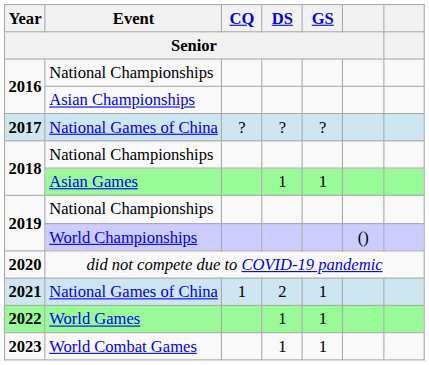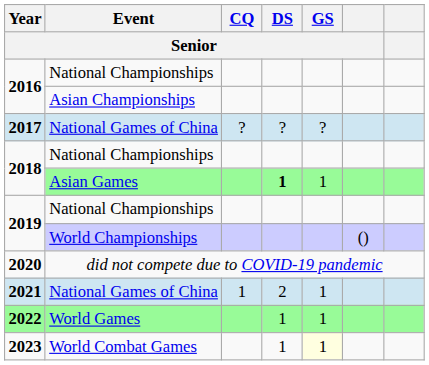(282, 182) normal -> (282, 182) bold
(323, 346) no background -> (323, 346) lightyellow background
